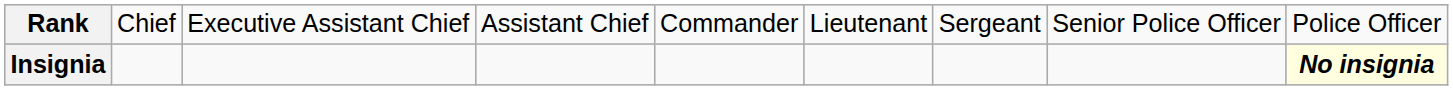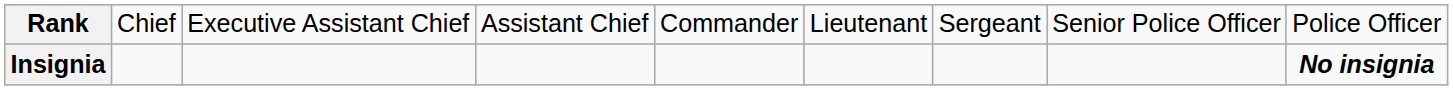(1367, 64) lightyellow background -> (1367, 64) no background
